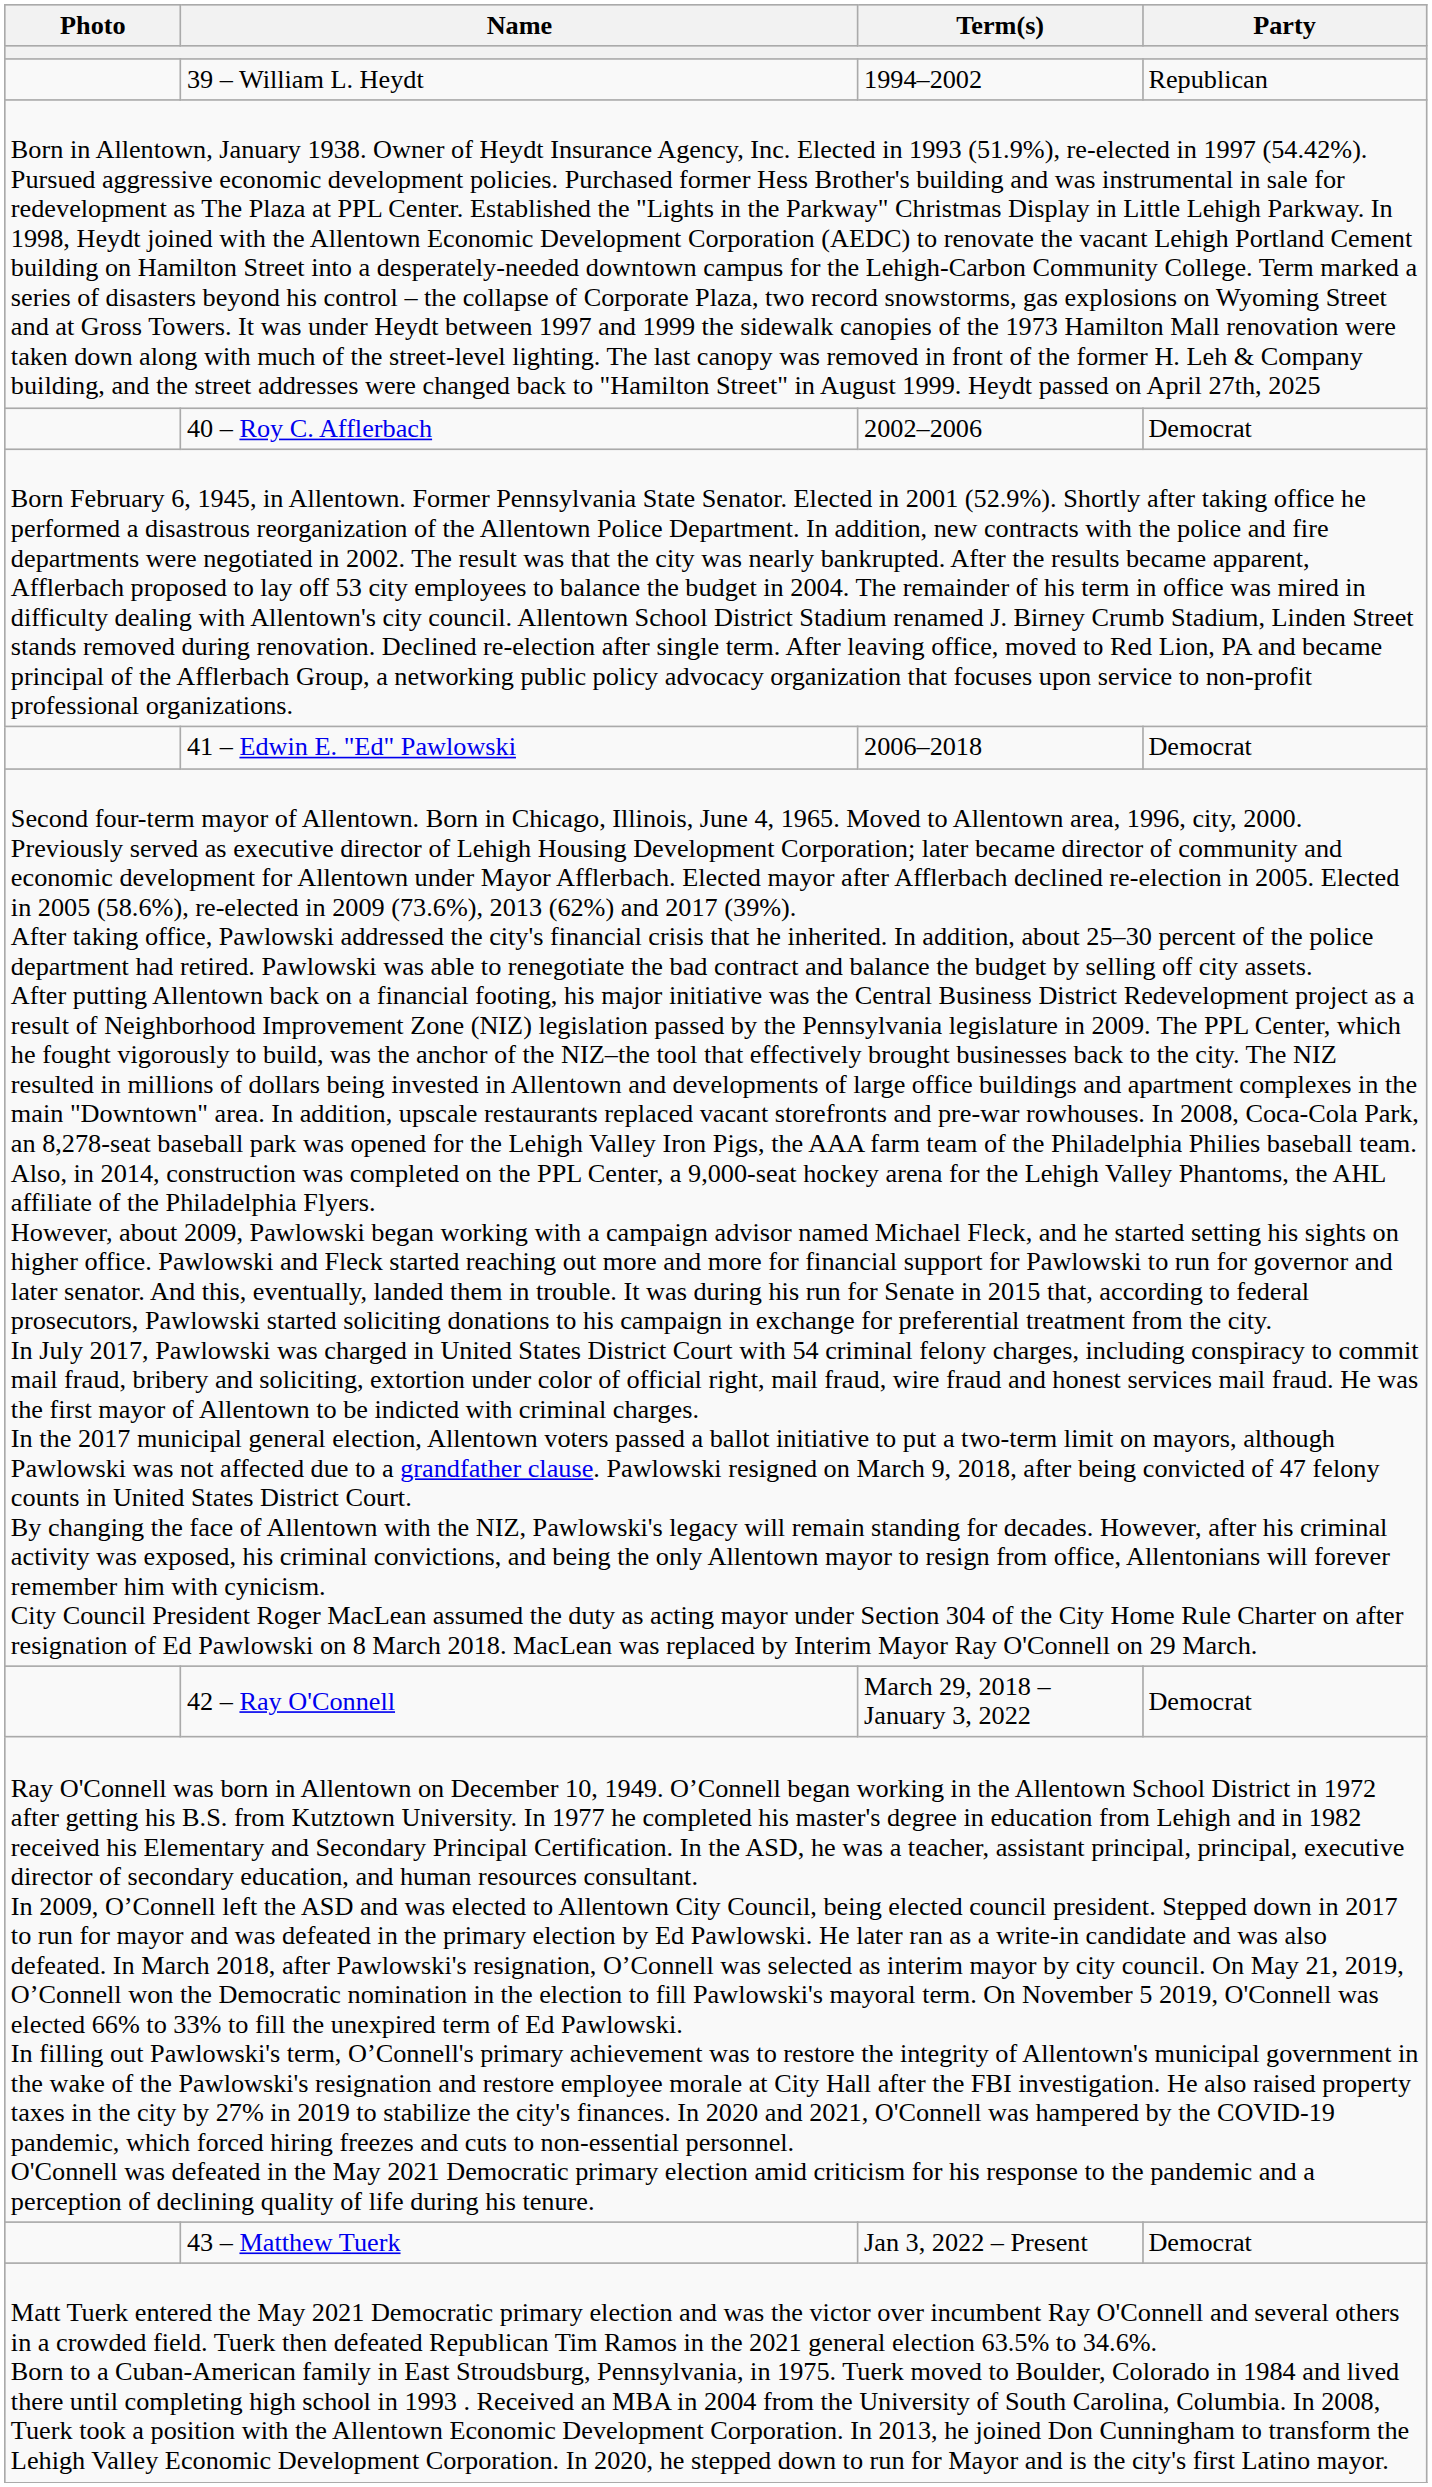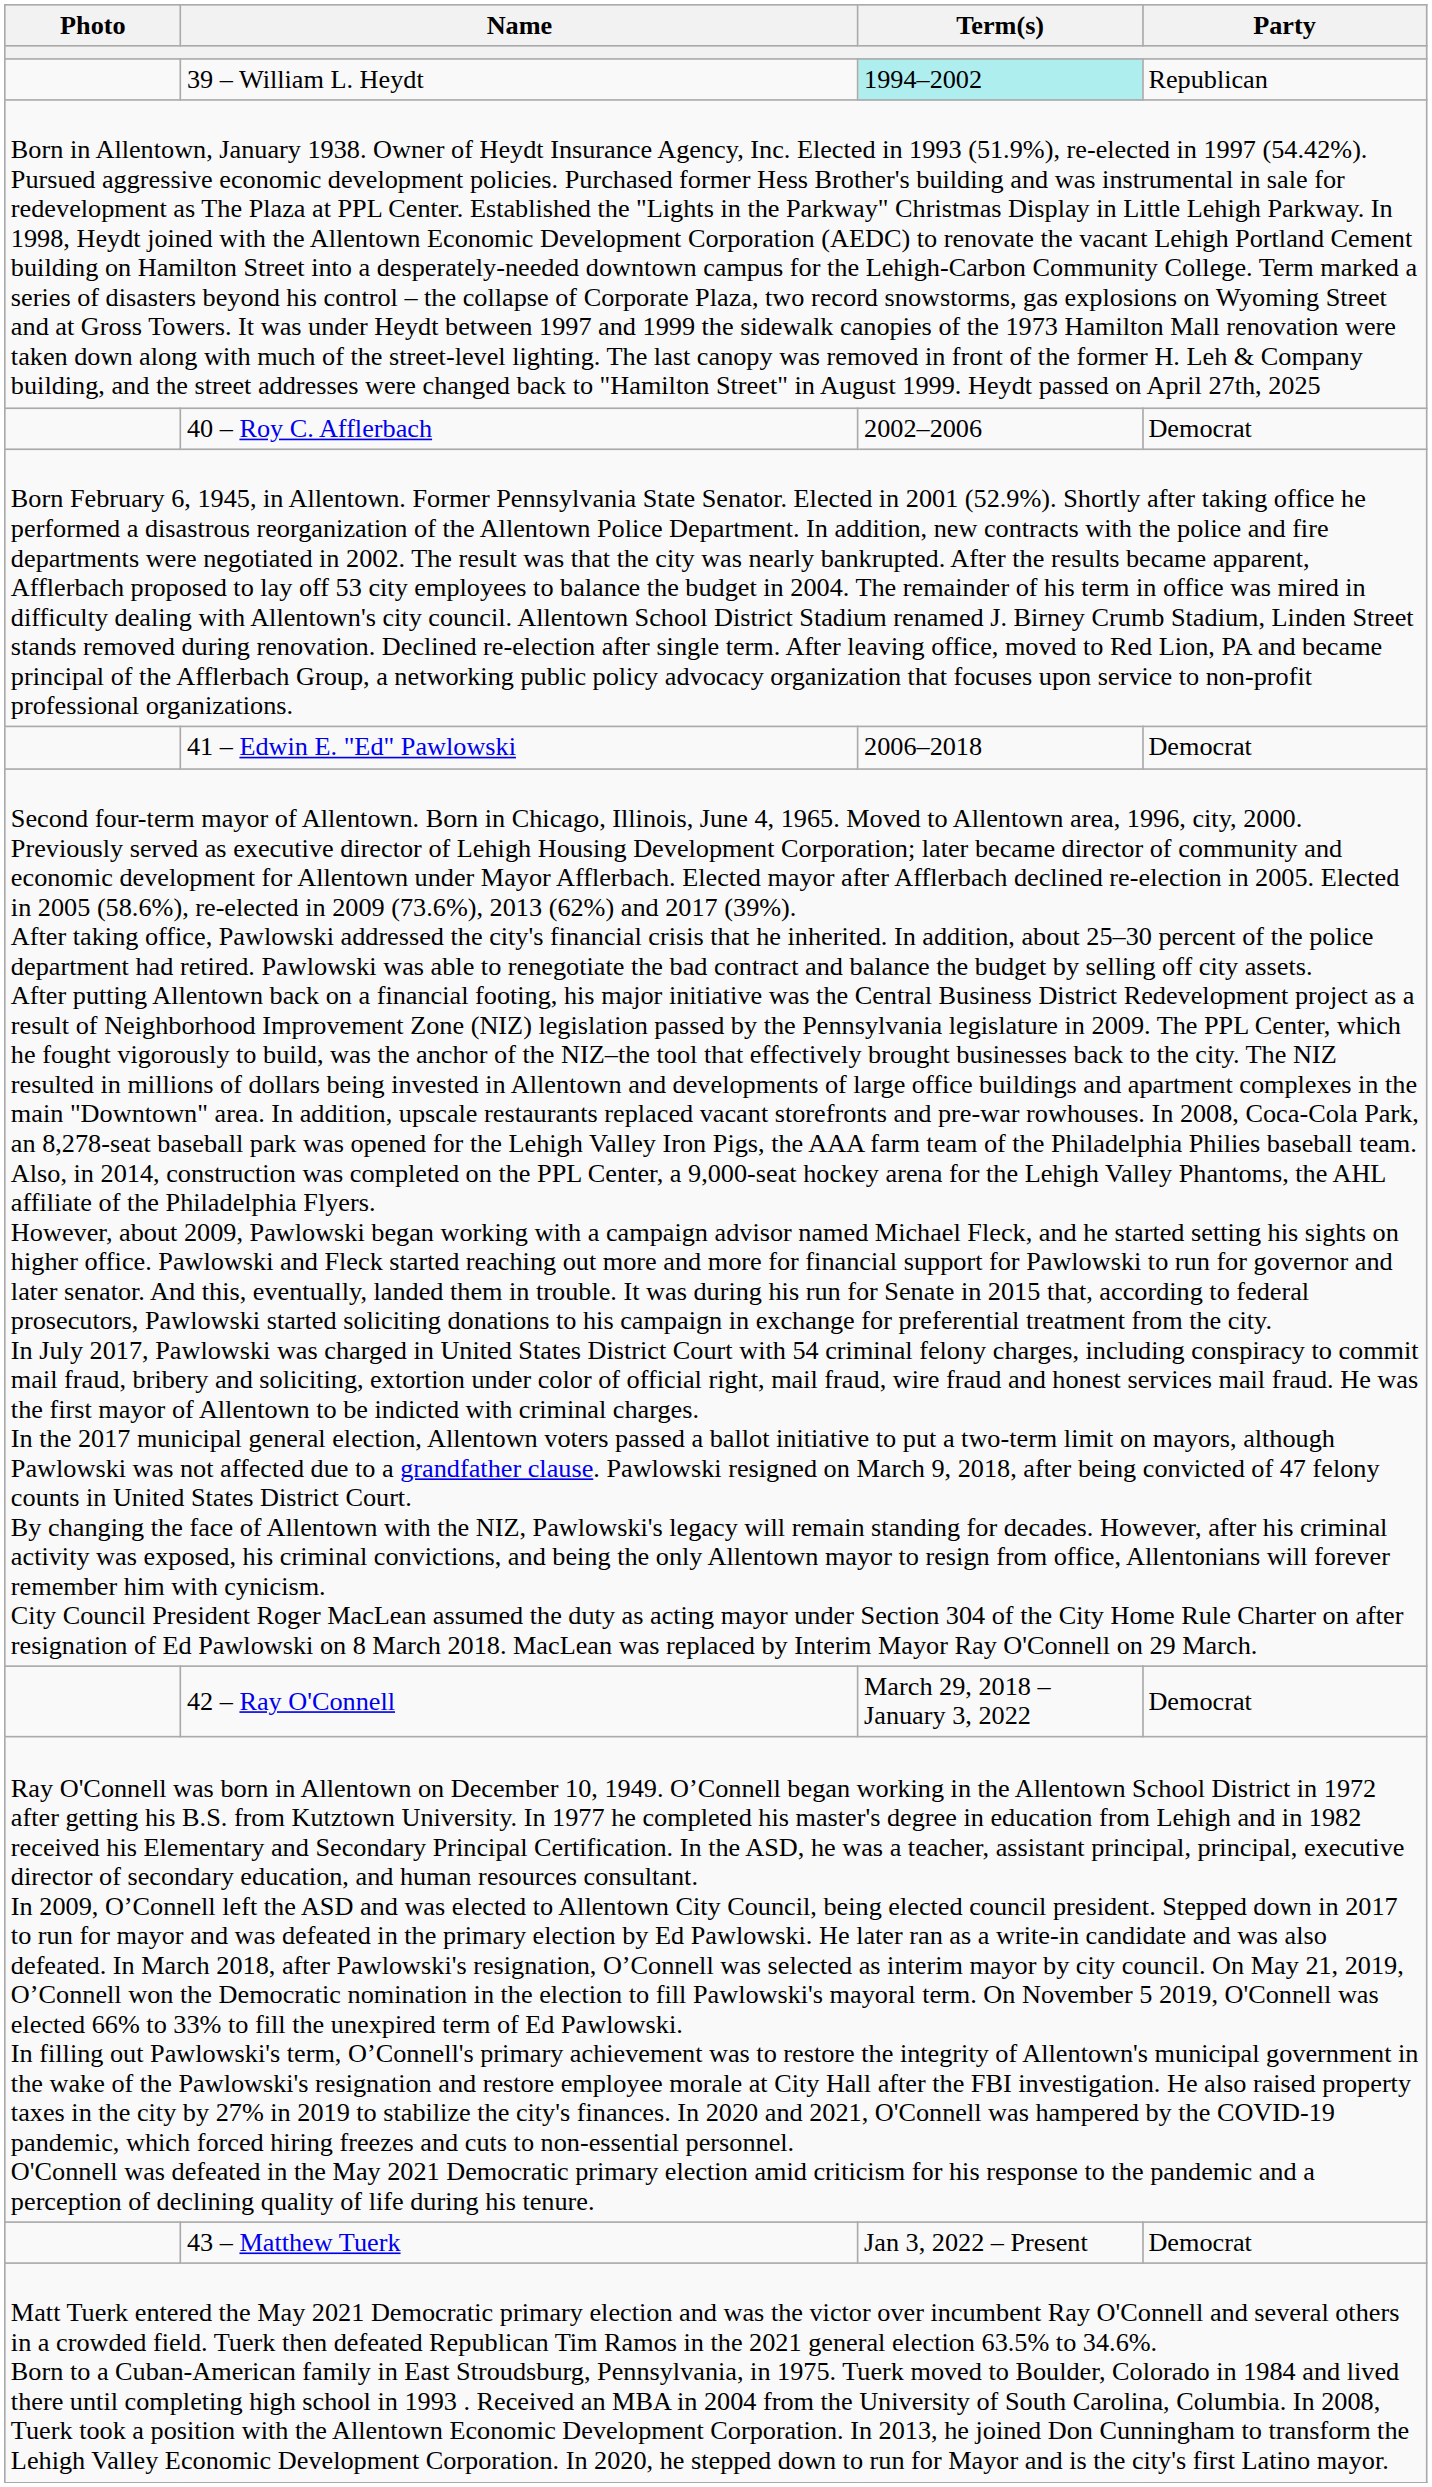(923, 79) no background -> (923, 79) paleturquoise background
